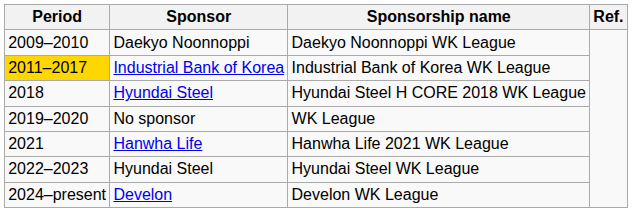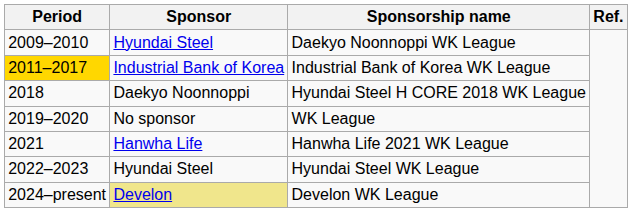(181, 42) Daekyo Noonnoppi -> (163, 42) Hyundai Steel
(163, 93) Hyundai Steel -> (181, 93) Daekyo Noonnoppi
(143, 194) no background -> (143, 194) khaki background
